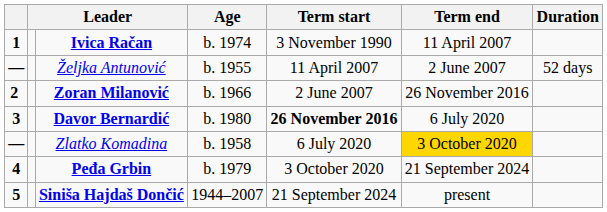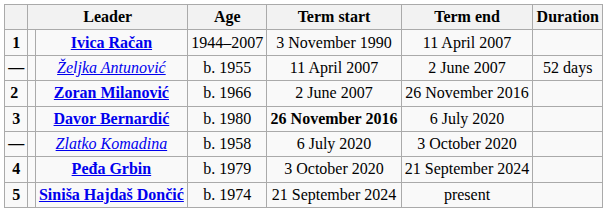(227, 42) b. 1974 -> (227, 42) 1944–2007
(467, 144) gold background -> (467, 144) no background
(227, 194) 1944–2007 -> (227, 194) b. 1974
